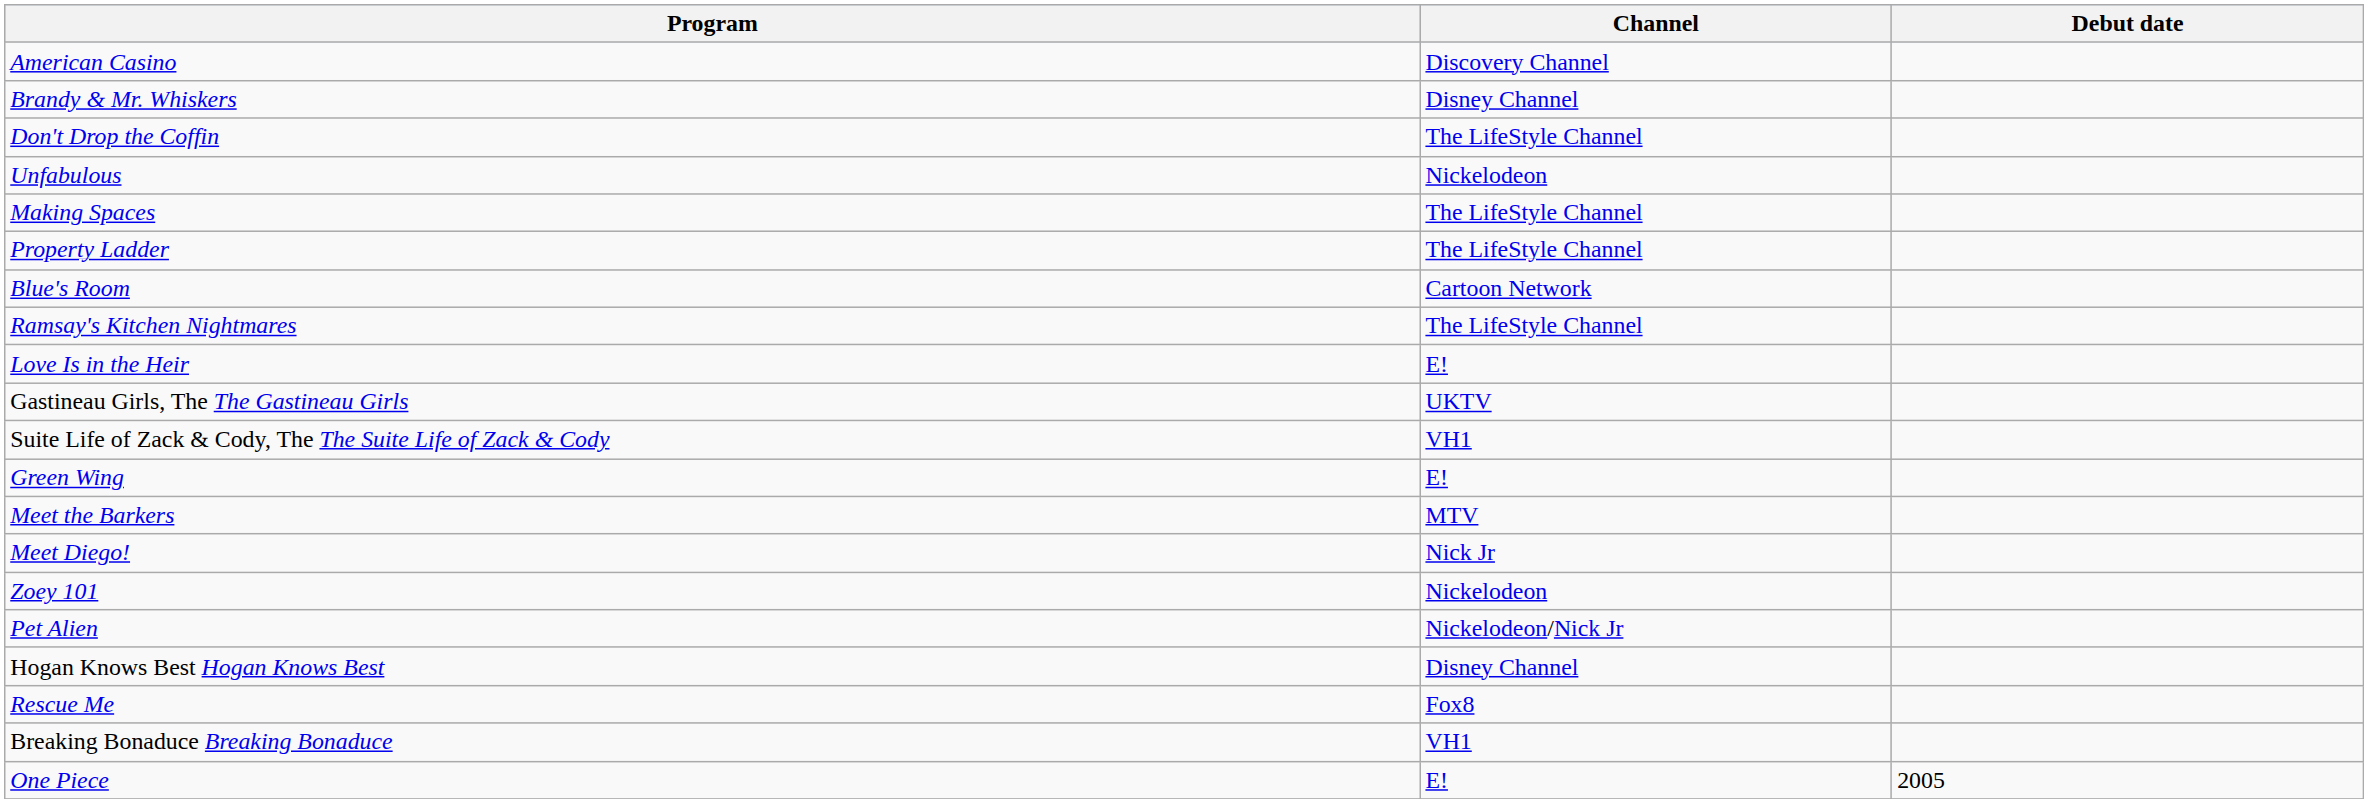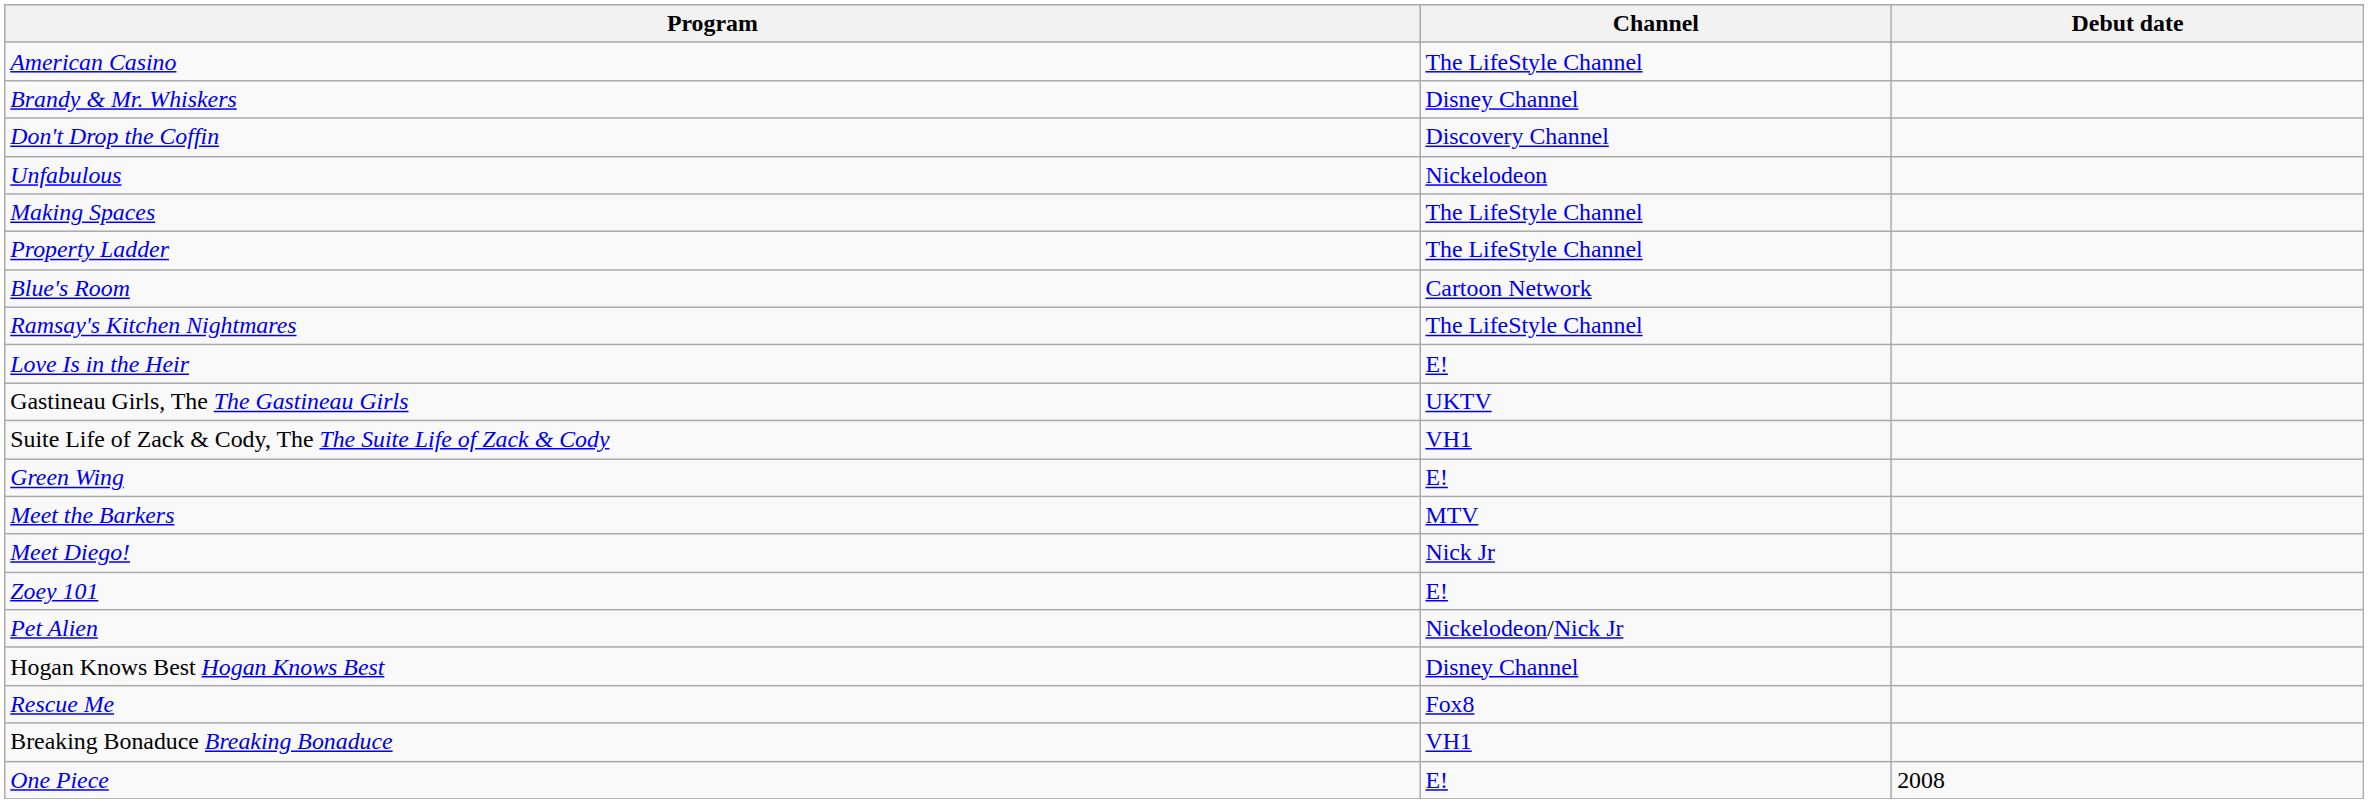(1517, 61) Discovery Channel -> (1534, 61) The LifeStyle Channel
(1534, 136) The LifeStyle Channel -> (1517, 136) Discovery Channel
(1486, 590) Nickelodeon -> (1437, 590) E!
(1921, 779) 2005 -> (1921, 779) 2008
